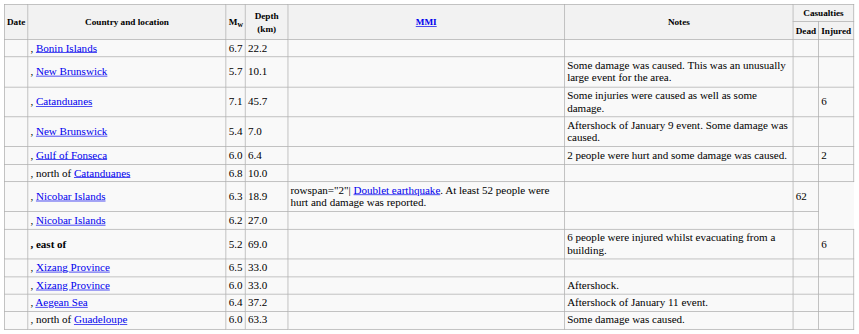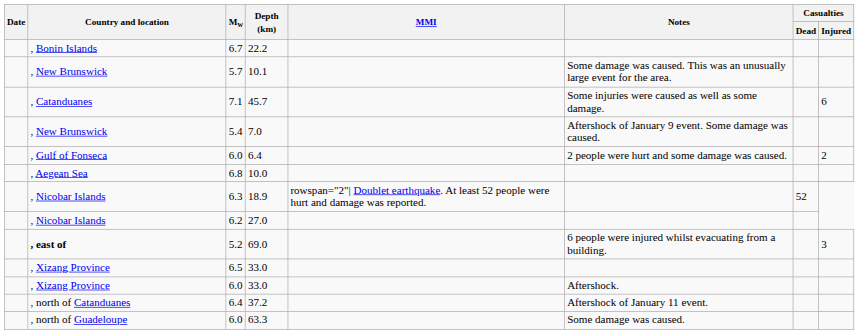(80, 173) , north of Catanduanes -> (59, 173) , Aegean Sea
(801, 196) 62 -> (801, 196) 52
(824, 244) 6 -> (824, 244) 3
(59, 302) , Aegean Sea -> (80, 302) , north of Catanduanes
